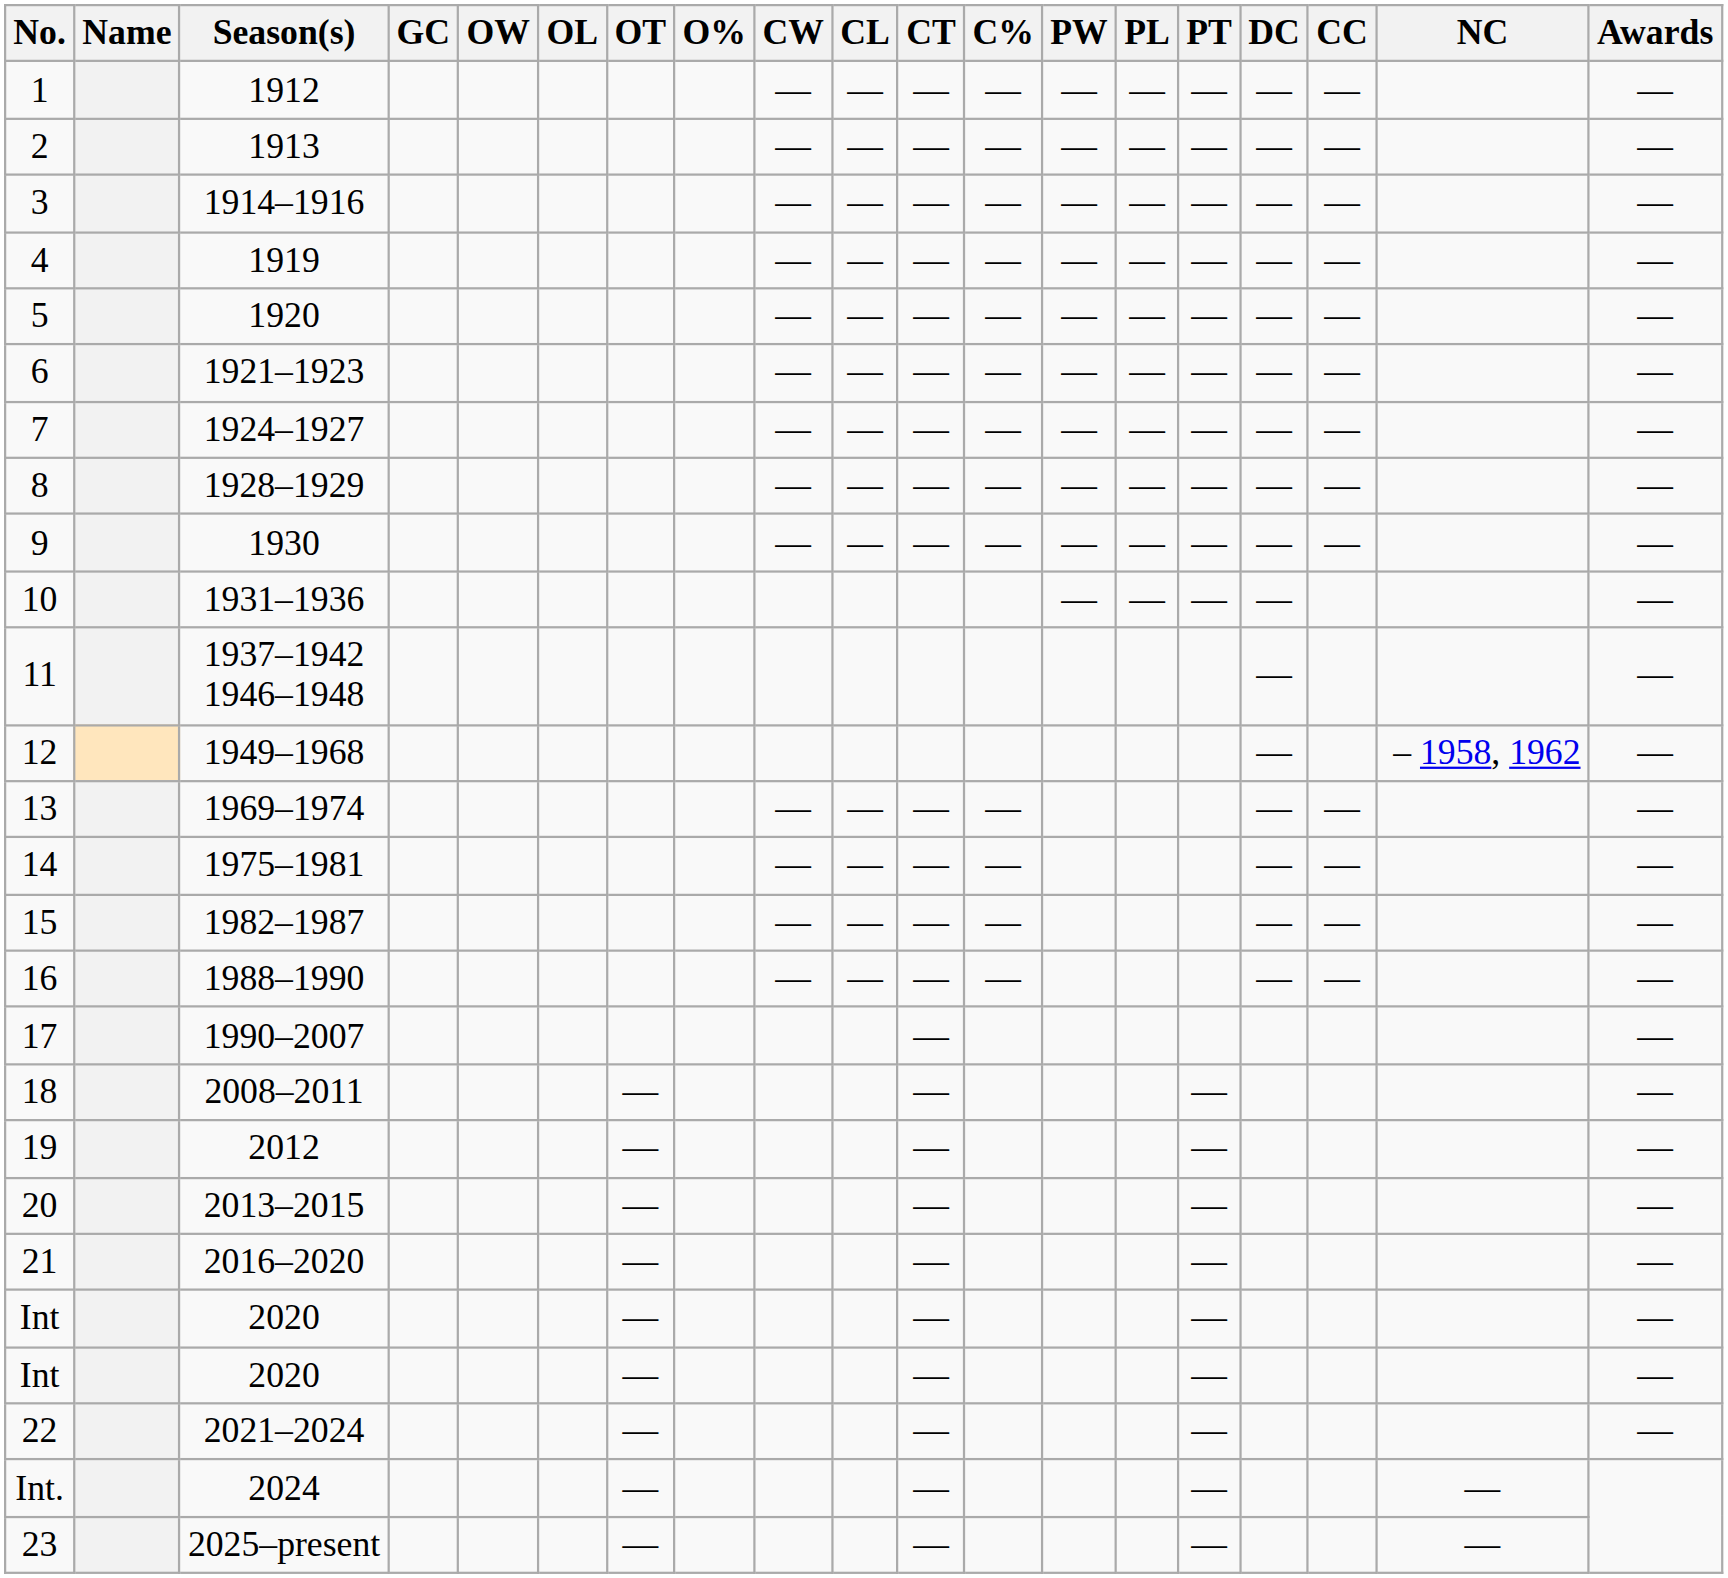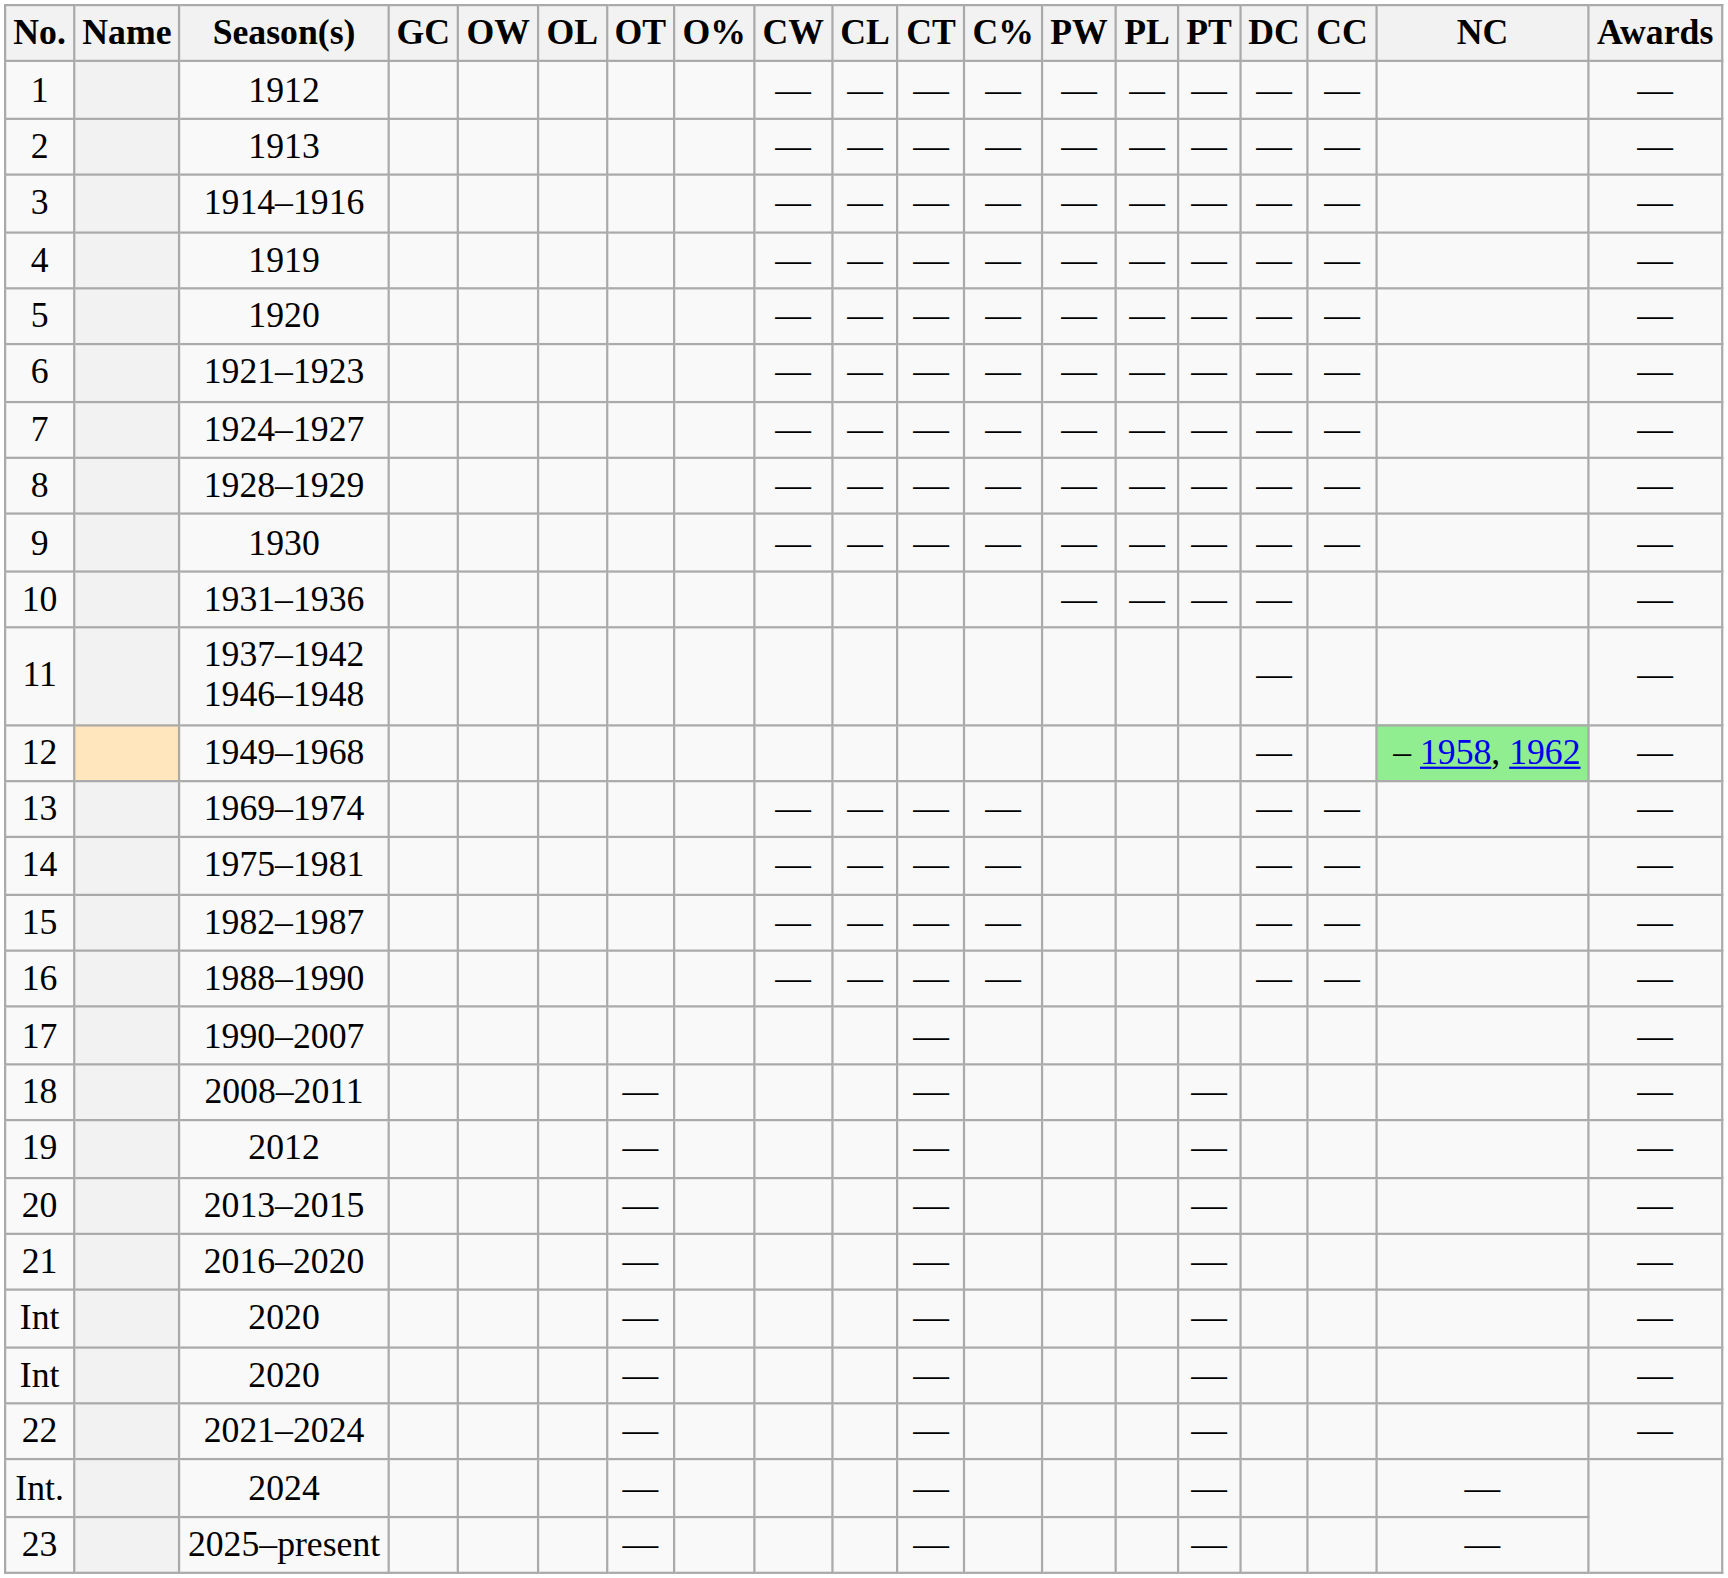(1482, 751) no background -> (1482, 751) lightgreen background
